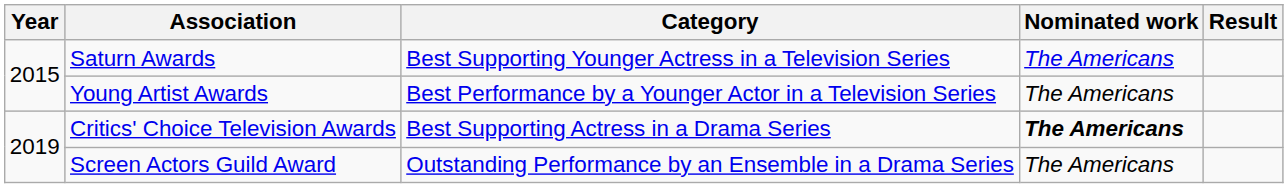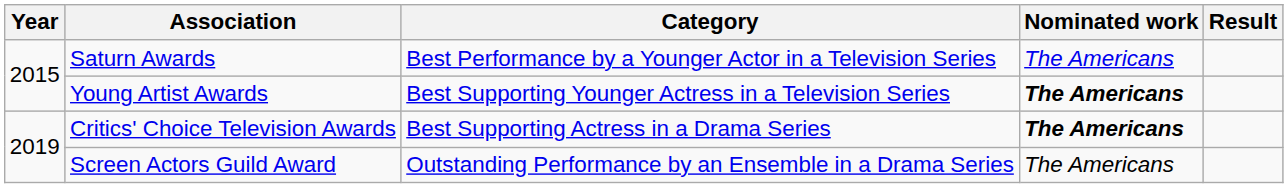(678, 57) Best Supporting Younger Actress in a Television Series -> (701, 57) Best Performance by a Younger Actor in a Television Series
(701, 93) Best Performance by a Younger Actor in a Television Series -> (678, 93) Best Supporting Younger Actress in a Television Series
(1099, 93) normal -> (1104, 93) bold
